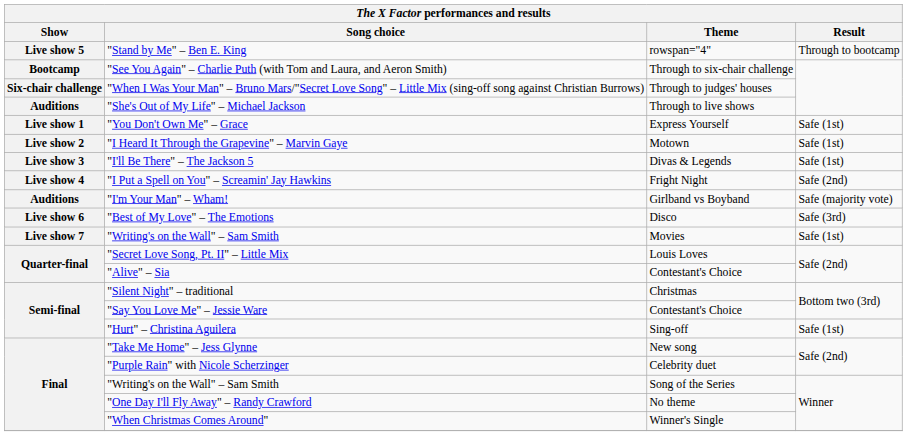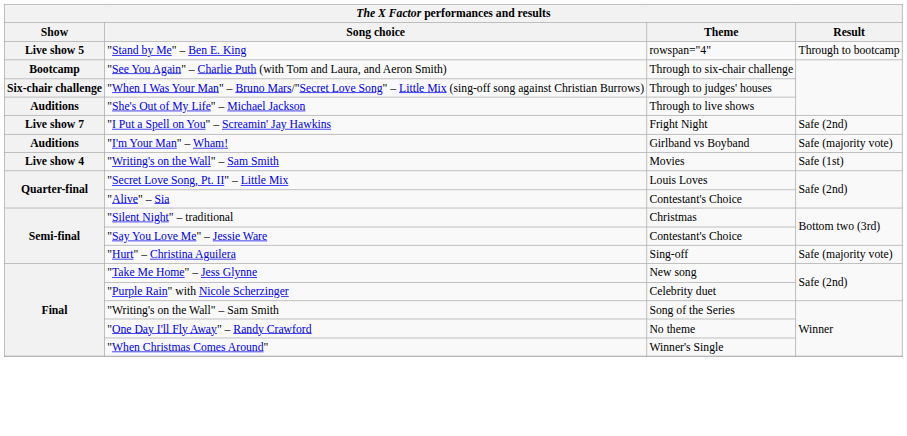- row: (178, 124)
- row: (227, 143)
- row: (180, 161)
(54, 180) Live show 4 -> (54, 124) Live show 7
- row: (190, 217)
(54, 236) Live show 7 -> (54, 161) Live show 4
(821, 328) Safe (1st) -> (846, 254) Safe (majority vote)
